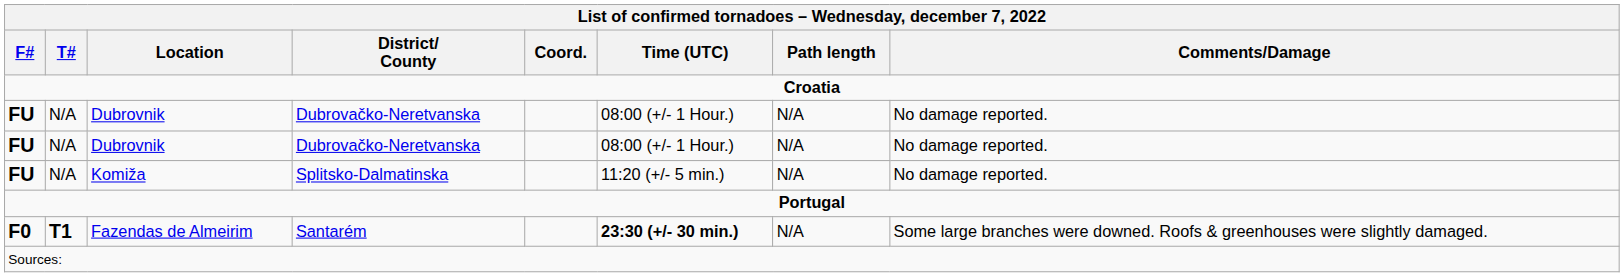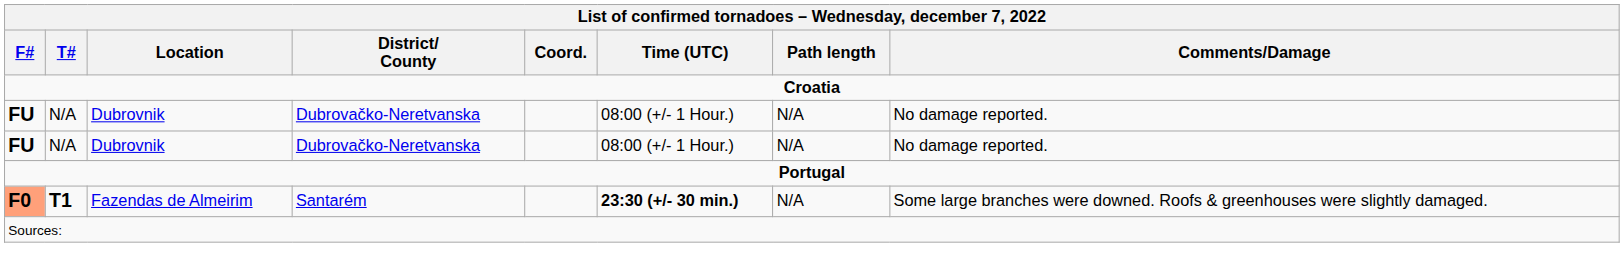- row: (118, 175)
(20, 231) no background -> (20, 201) lightsalmon background
